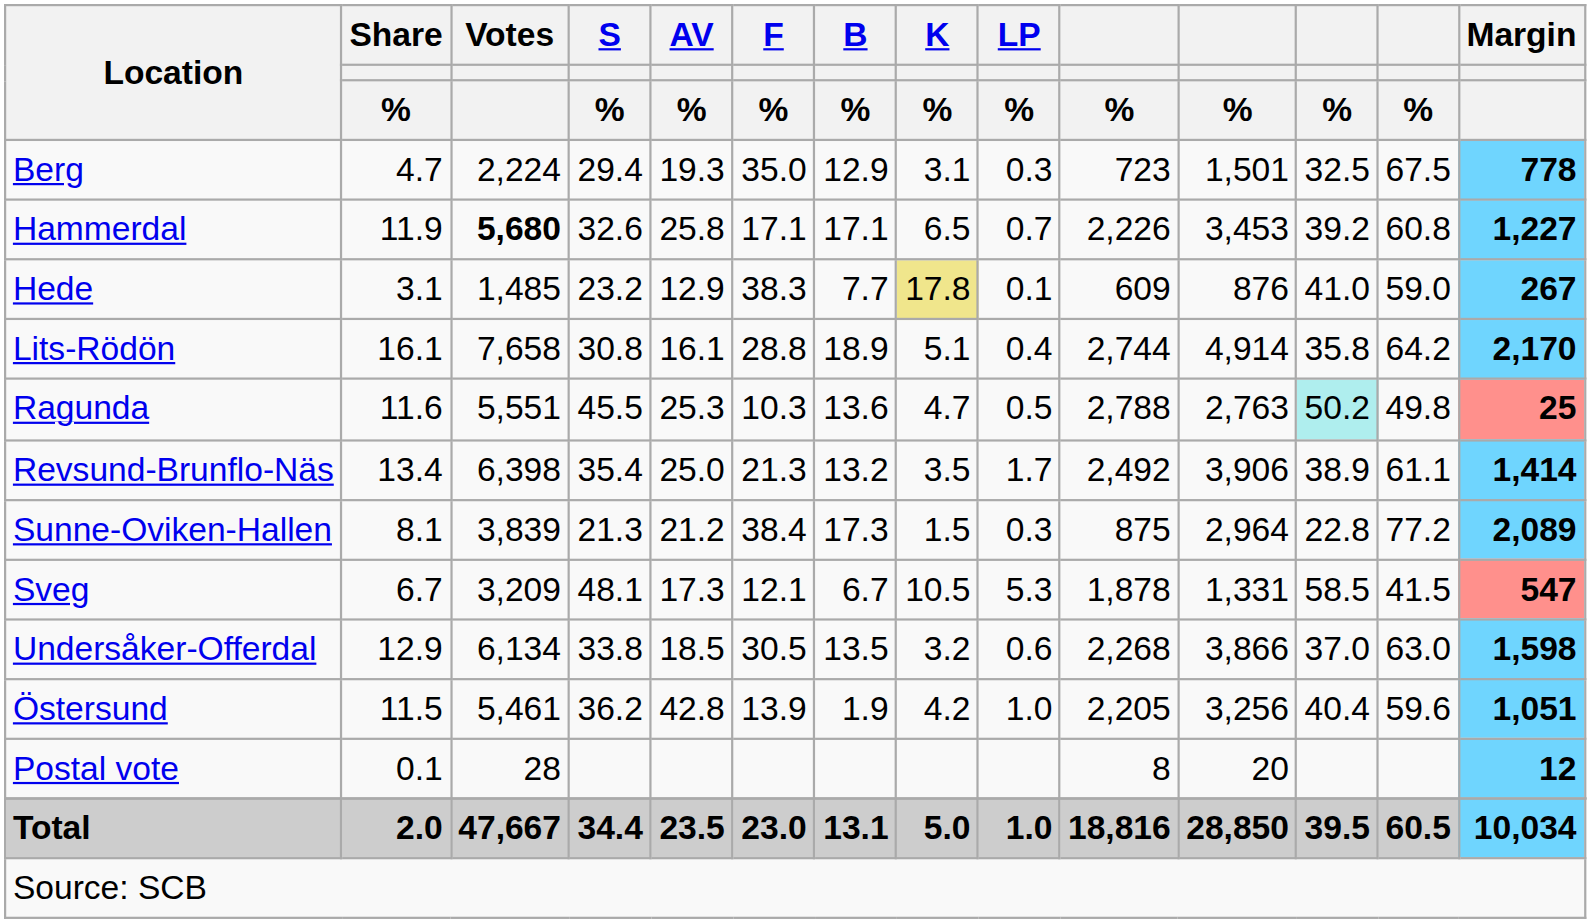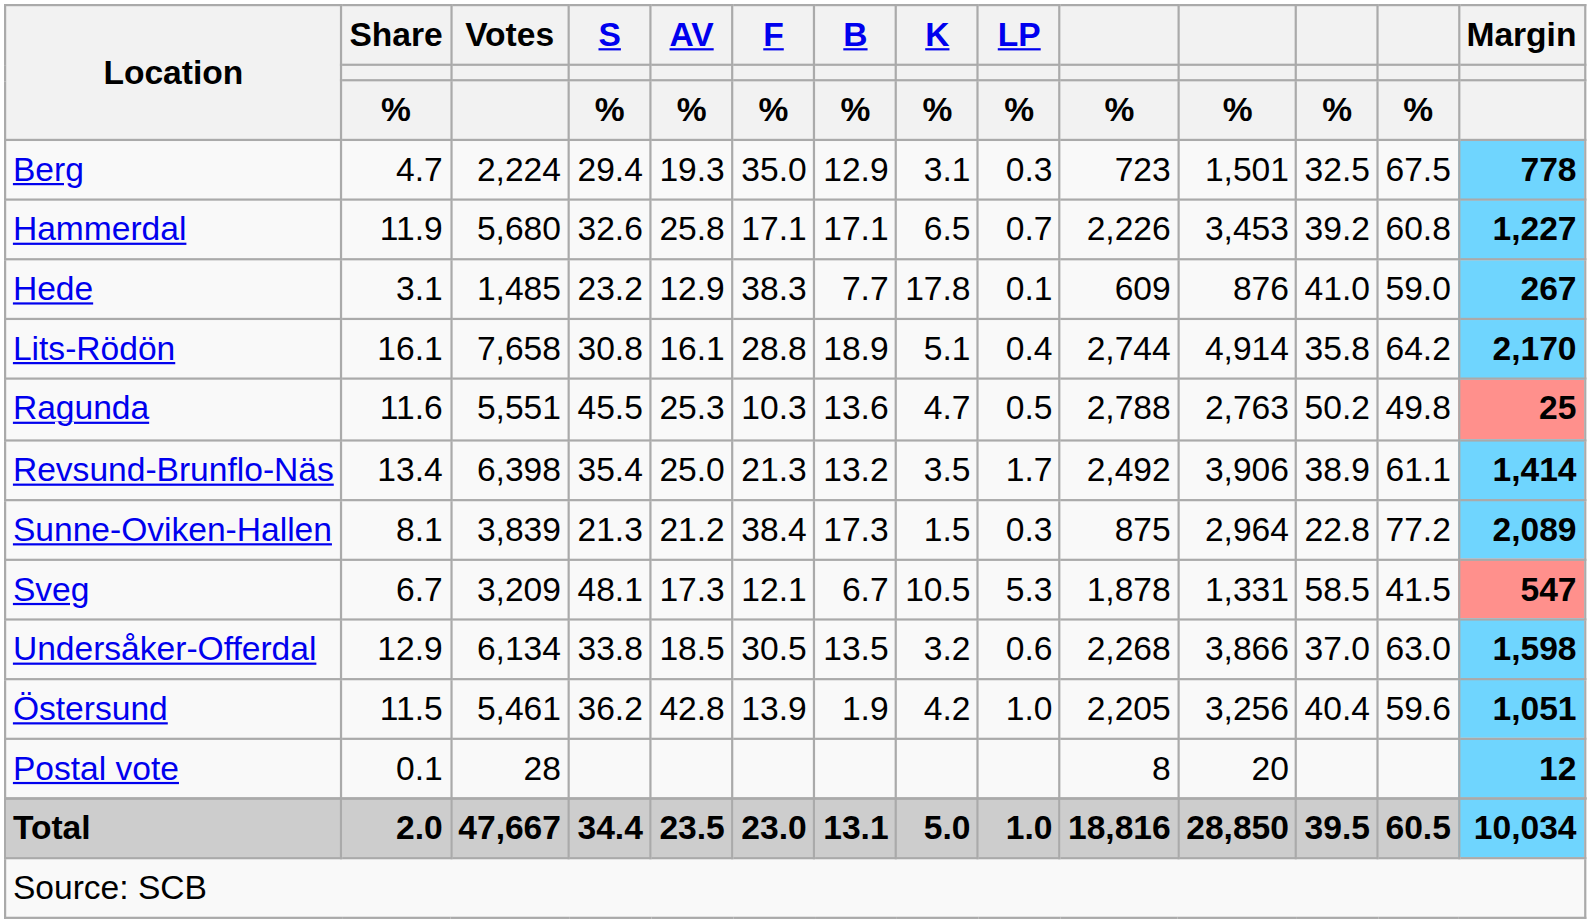(519, 229) bold -> (519, 229) normal
(938, 289) khaki background -> (938, 289) no background
(1337, 409) paleturquoise background -> (1337, 409) no background
